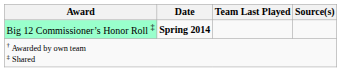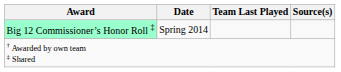(185, 29) bold -> (184, 29) normal
